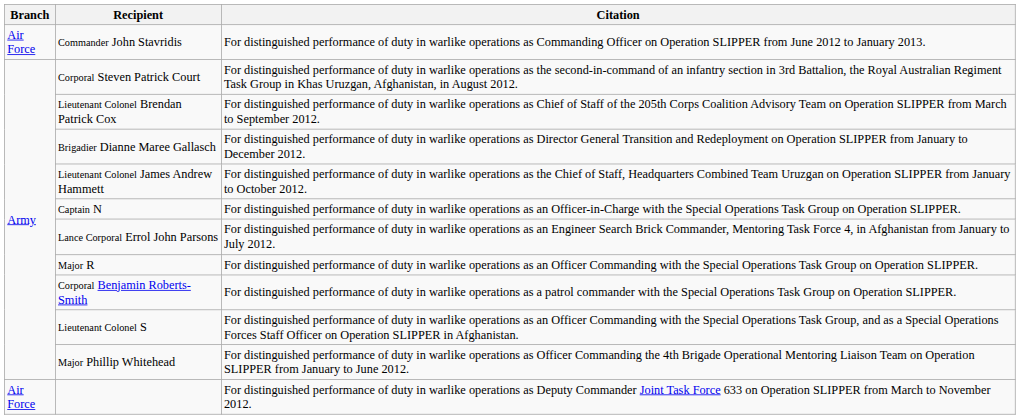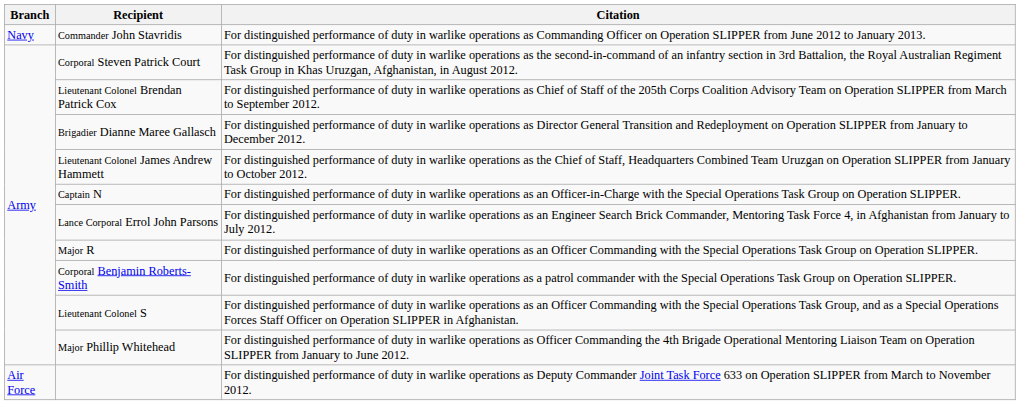(21, 42) Air Force -> (21, 35) Navy
